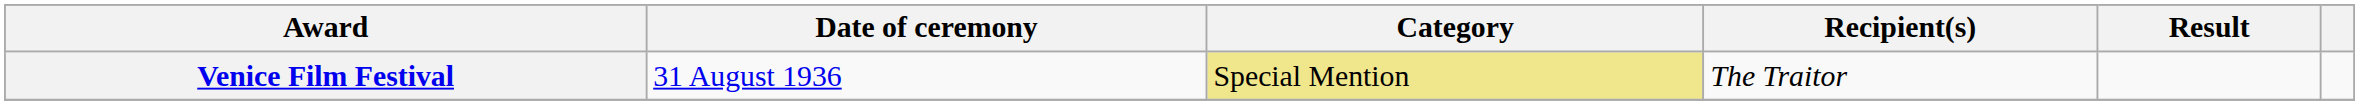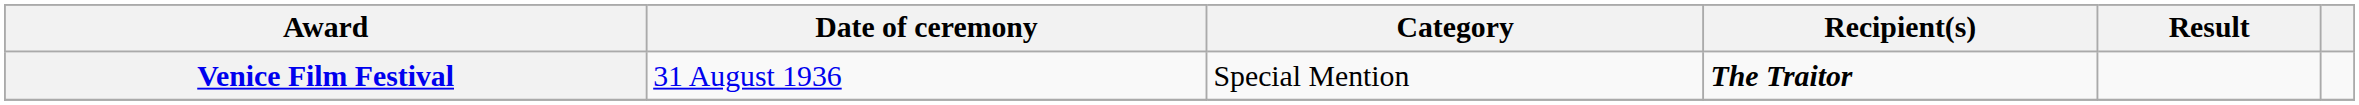(1311, 75) khaki background -> (1311, 75) no background
(1779, 75) normal -> (1781, 75) bold
